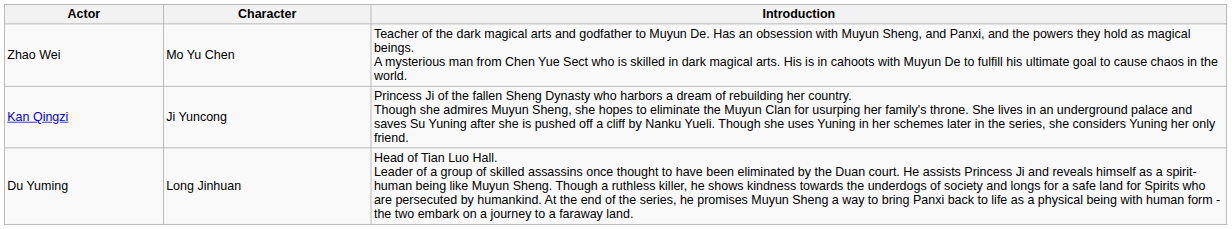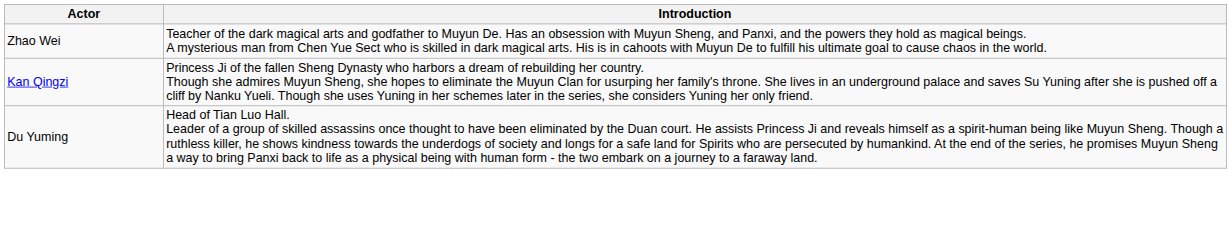- column: (267, 14)
